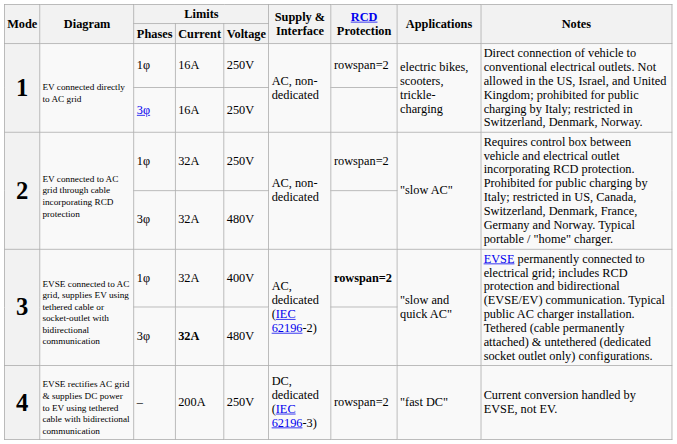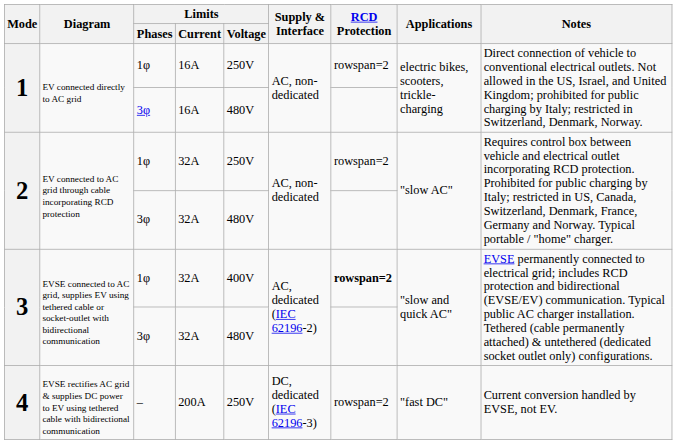(240, 110) 250V -> (240, 110) 480V
(189, 336) bold -> (189, 336) normal
